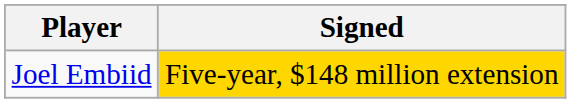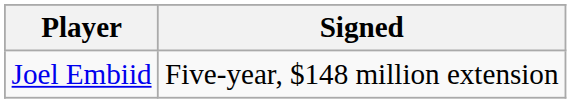(362, 73) gold background -> (362, 73) no background
